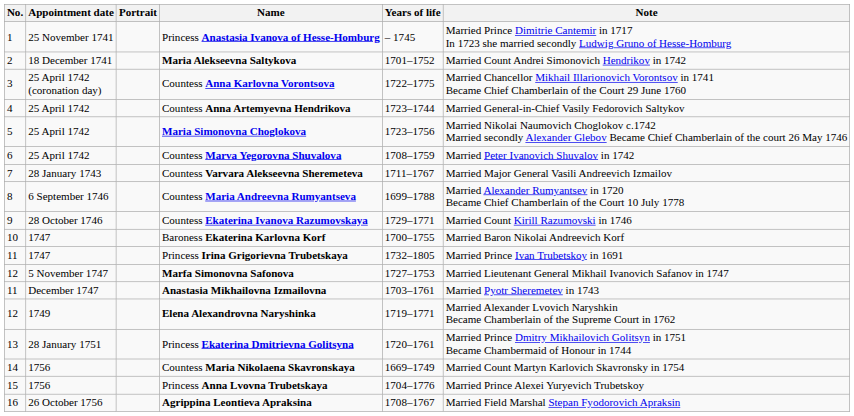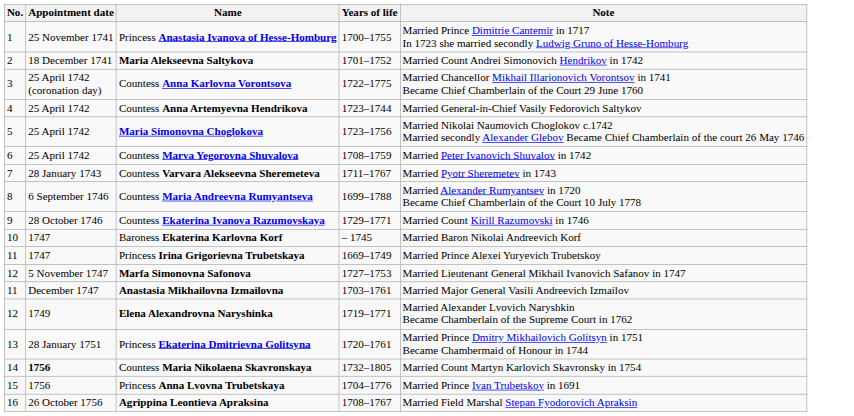- column: (138, 13)
(400, 36) – 1745 -> (367, 36) 1700–1755
(559, 173) Married Major General Vasili Andreevich Izmailov -> (479, 173) Married Pyotr Sheremetev in 1743
(410, 238) 1700–1755 -> (357, 238) – 1745
(410, 255) 1732–1805 -> (367, 255) 1669–1749
(534, 255) Married Prince Ivan Trubetskoy in 1691 -> (502, 255) Married Prince Alexei Yuryevich Trubetskoy
(522, 290) Married Pyotr Sheremetev in 1743 -> (516, 290) Married Major General Vasili Andreevich Izmailov
(39, 367) normal -> (39, 367) bold
(410, 367) 1669–1749 -> (367, 367) 1732–1805
(545, 385) Married Prince Alexei Yuryevich Trubetskoy -> (491, 385) Married Prince Ivan Trubetskoy in 1691
